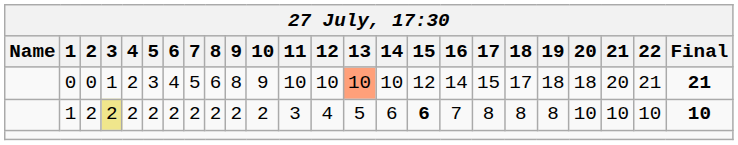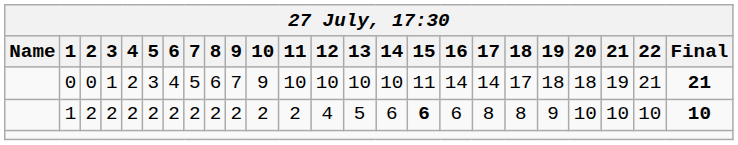(236, 83) 8 -> (236, 83) 7
(359, 83) lightsalmon background -> (359, 83) no background
(424, 83) 12 -> (424, 83) 11
(489, 83) 15 -> (489, 83) 14
(618, 83) 20 -> (618, 83) 19
(112, 114) khaki background -> (112, 114) no background
(295, 114) 3 -> (295, 114) 2
(456, 114) 7 -> (456, 114) 6
(553, 114) 8 -> (553, 114) 9
